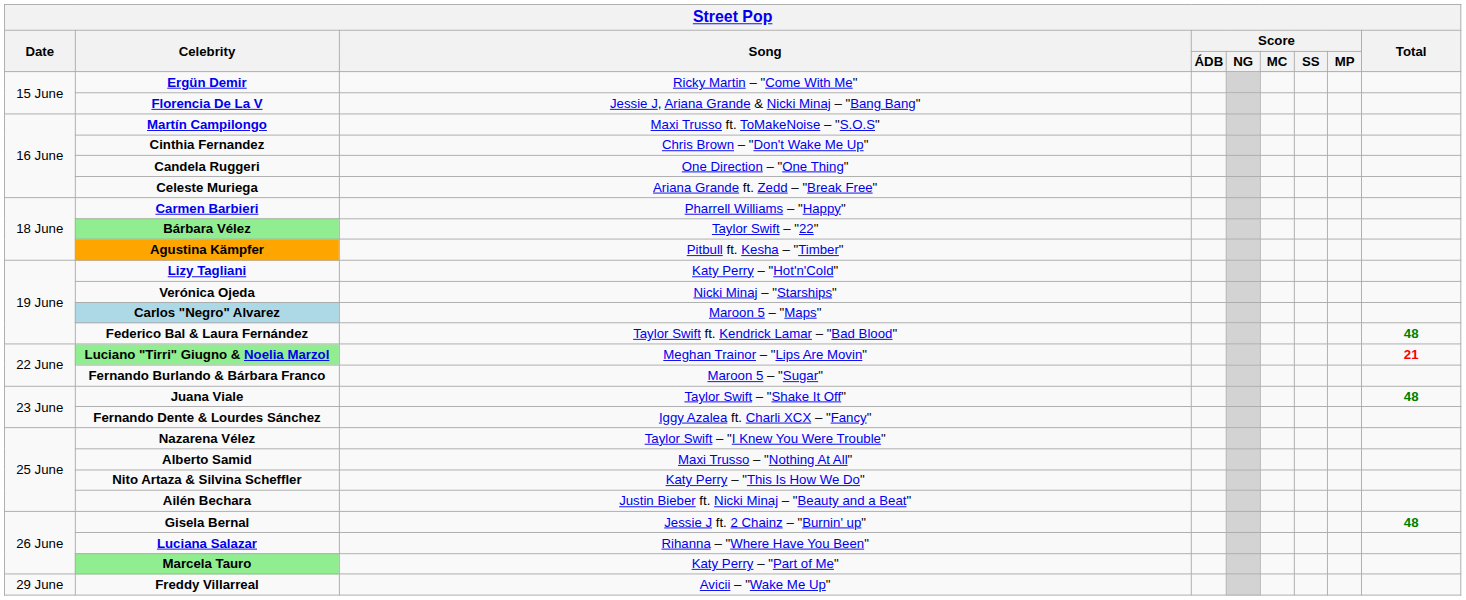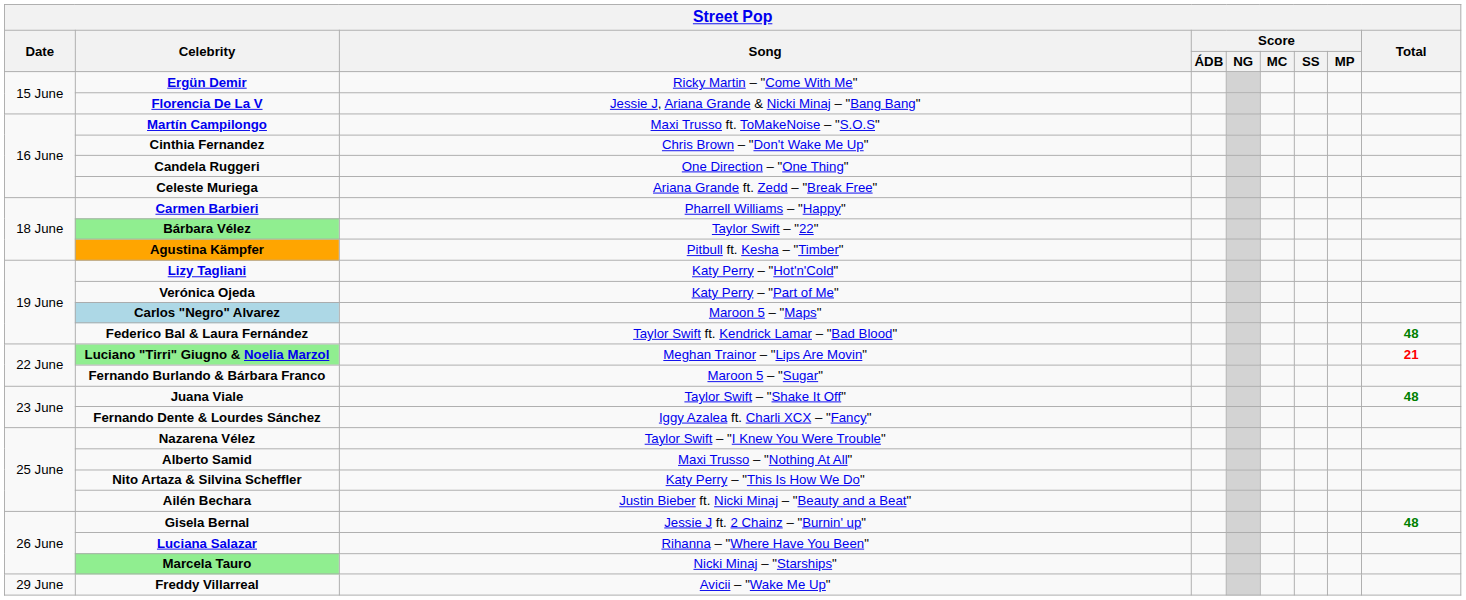(765, 292) Nicki Minaj – "Starships" -> (765, 292) Katy Perry – "Part of Me"
(765, 564) Katy Perry – "Part of Me" -> (765, 564) Nicki Minaj – "Starships"
